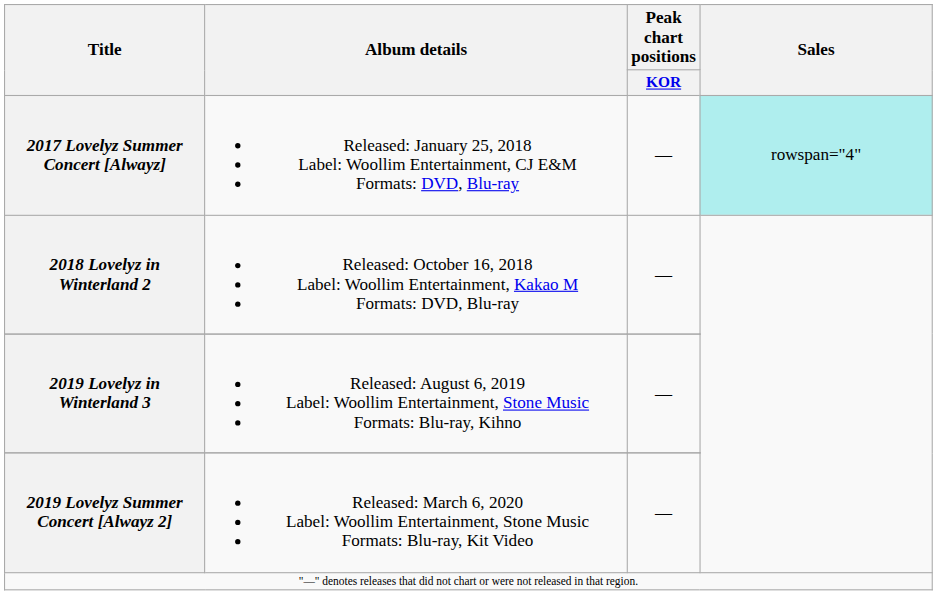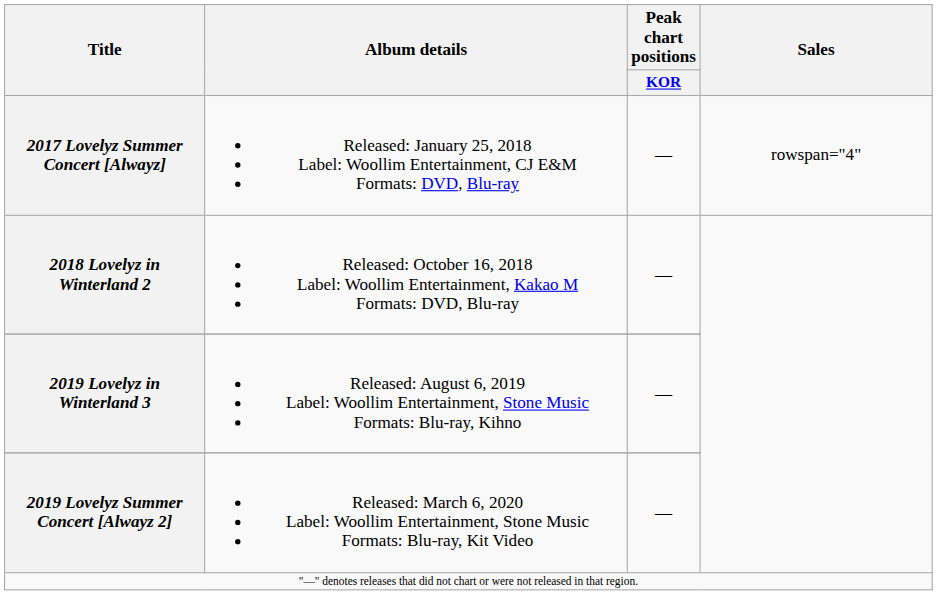(816, 155) paleturquoise background -> (816, 155) no background
